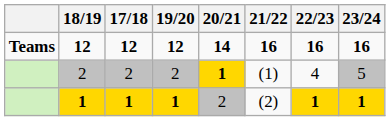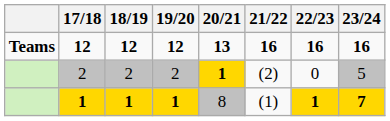columns swapped: (129, 18) <-> (82, 18)
(222, 46) 14 -> (222, 46) 13
(268, 73) (1) -> (268, 73) (2)
(315, 73) 4 -> (315, 73) 0
(222, 101) 2 -> (222, 101) 8
(268, 101) (2) -> (268, 101) (1)
(361, 101) 1 -> (361, 101) 7
